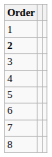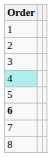(10, 45) bold -> (10, 45) normal
(10, 78) no background -> (10, 78) paleturquoise background
(10, 111) normal -> (10, 111) bold
